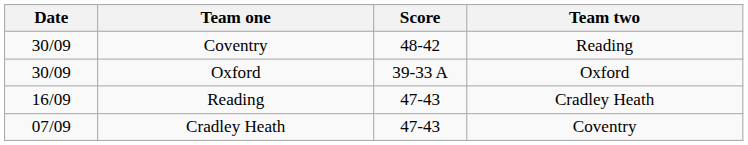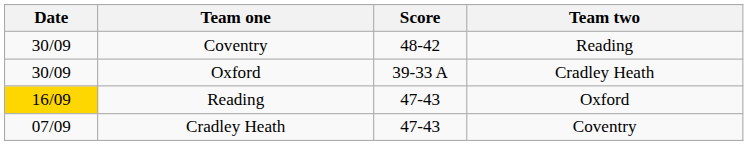(605, 72) Oxford -> (605, 72) Cradley Heath
(51, 99) no background -> (51, 99) gold background
(605, 99) Cradley Heath -> (605, 99) Oxford
